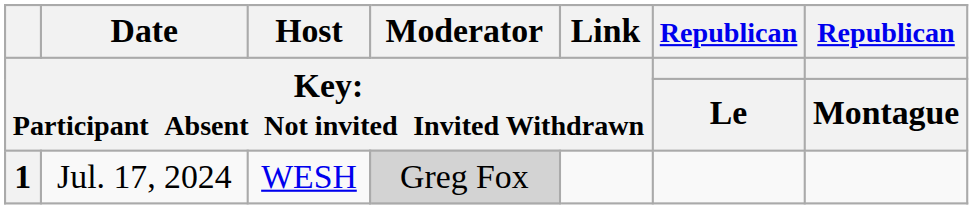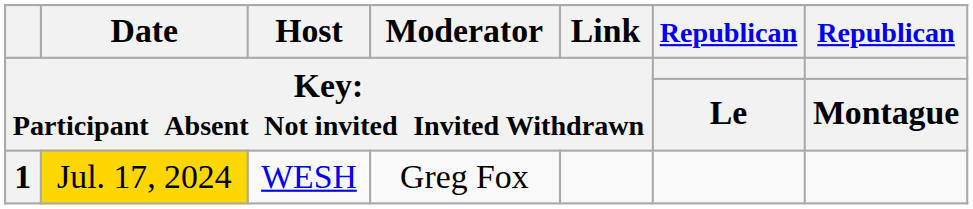(144, 176) no background -> (144, 176) gold background
(464, 176) lightgrey background -> (464, 176) no background
